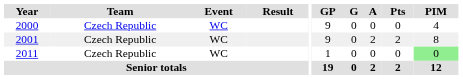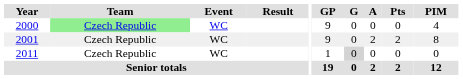(120, 25) no background -> (120, 25) lightgreen background
(354, 53) no background -> (354, 53) lightgrey background
(436, 53) lightgreen background -> (436, 53) no background
